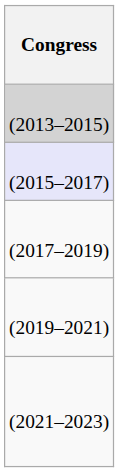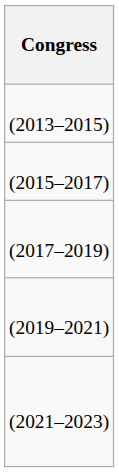(59, 124) lightgrey background -> (59, 124) no background
(59, 182) lavender background -> (59, 182) no background
